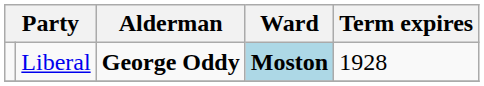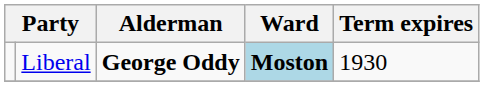(363, 61) 1928 -> (363, 61) 1930
